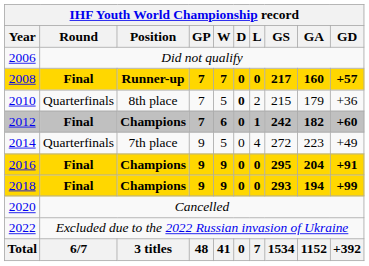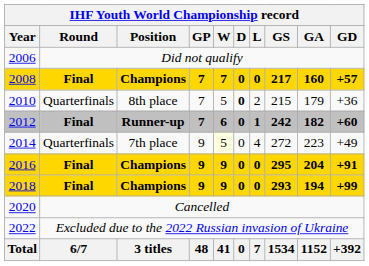(153, 79) Runner-up -> (153, 79) Champions
(153, 121) Champions -> (153, 121) Runner-up
(224, 143) no background -> (224, 143) lightyellow background
